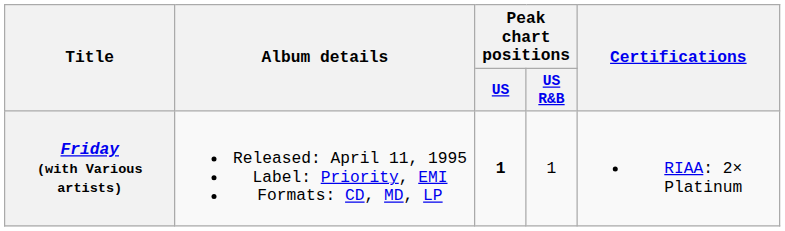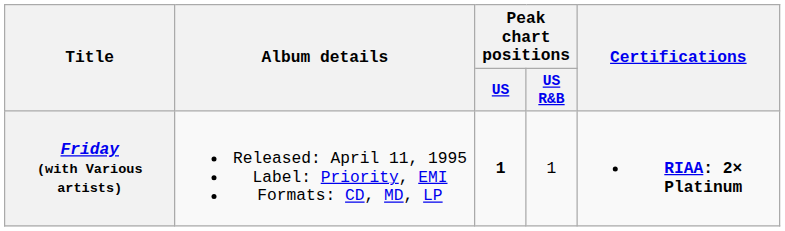(678, 178) normal -> (678, 178) bold
